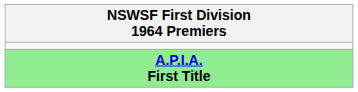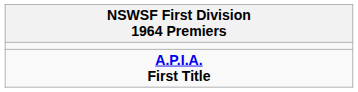(179, 68) lightgreen background -> (179, 68) no background
